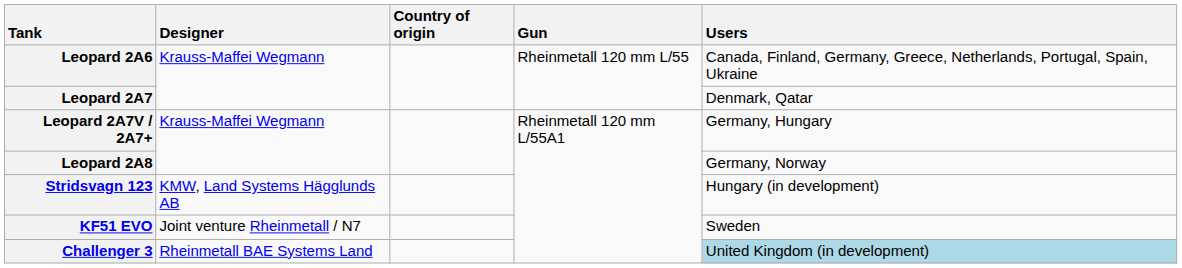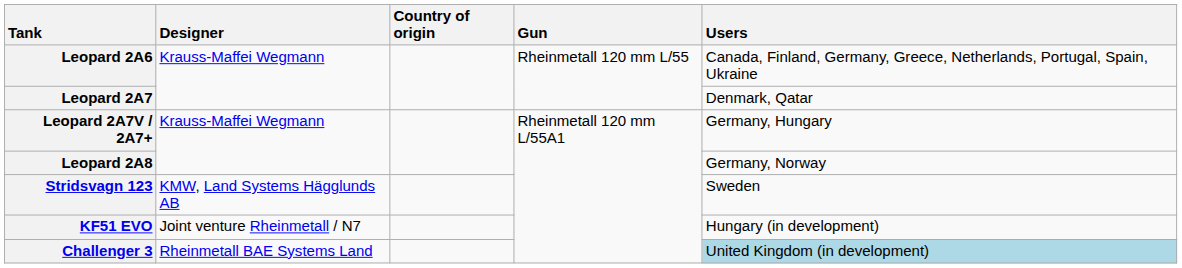(792, 186) Hungary (in development) -> (733, 186) Sweden
(733, 227) Sweden -> (792, 227) Hungary (in development)
